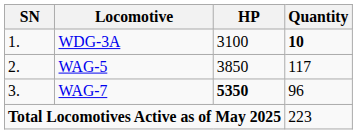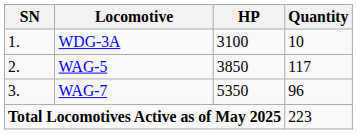(296, 41) bold -> (296, 41) normal
(233, 91) bold -> (233, 91) normal
